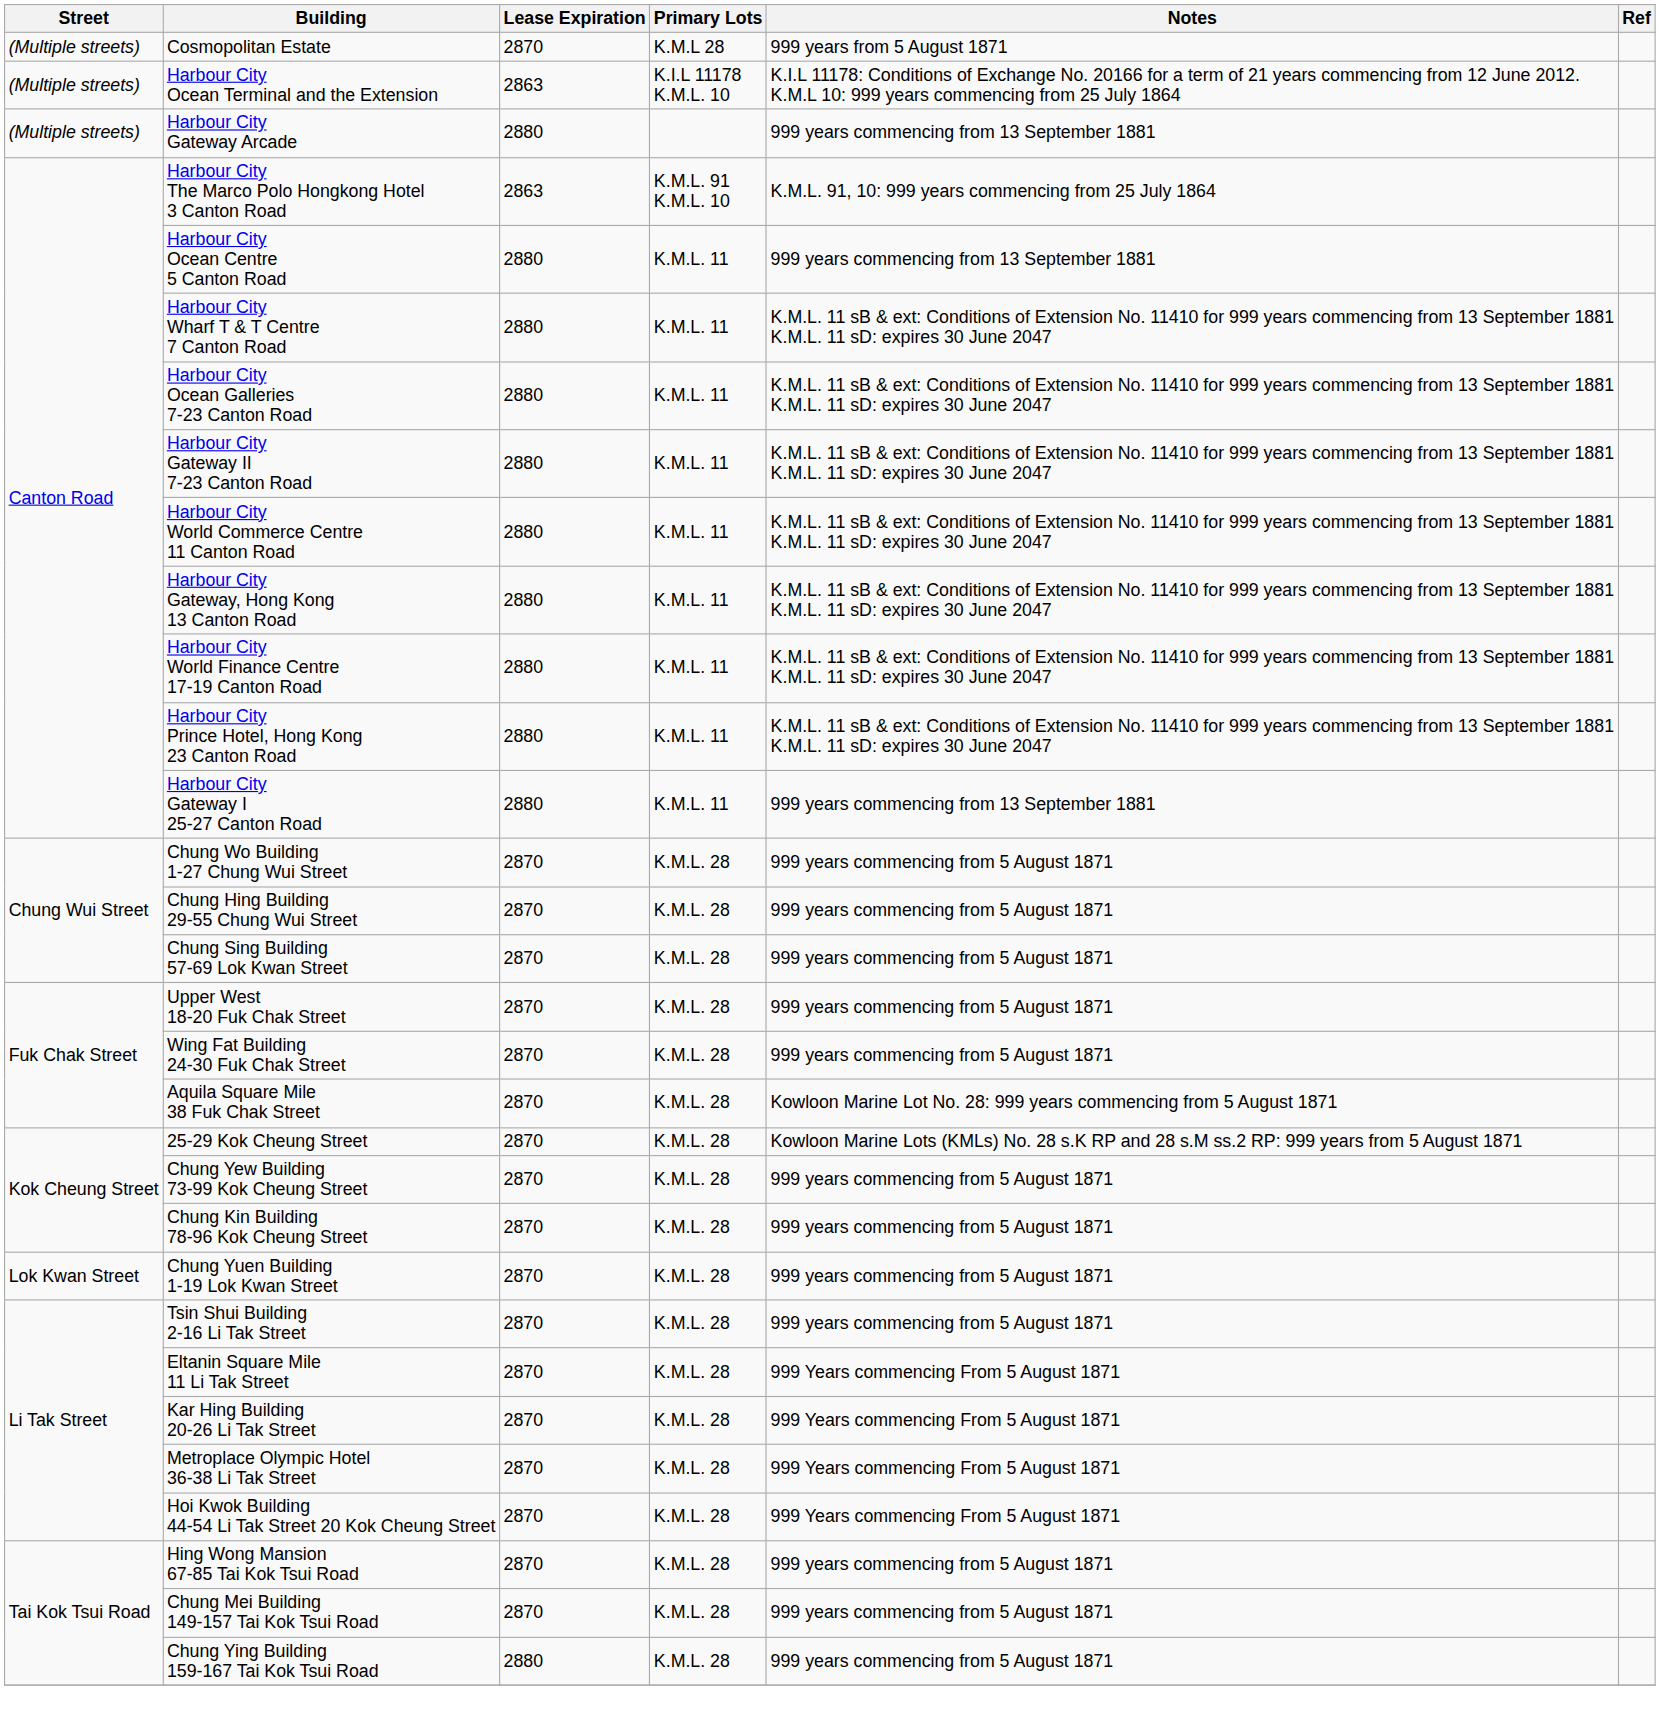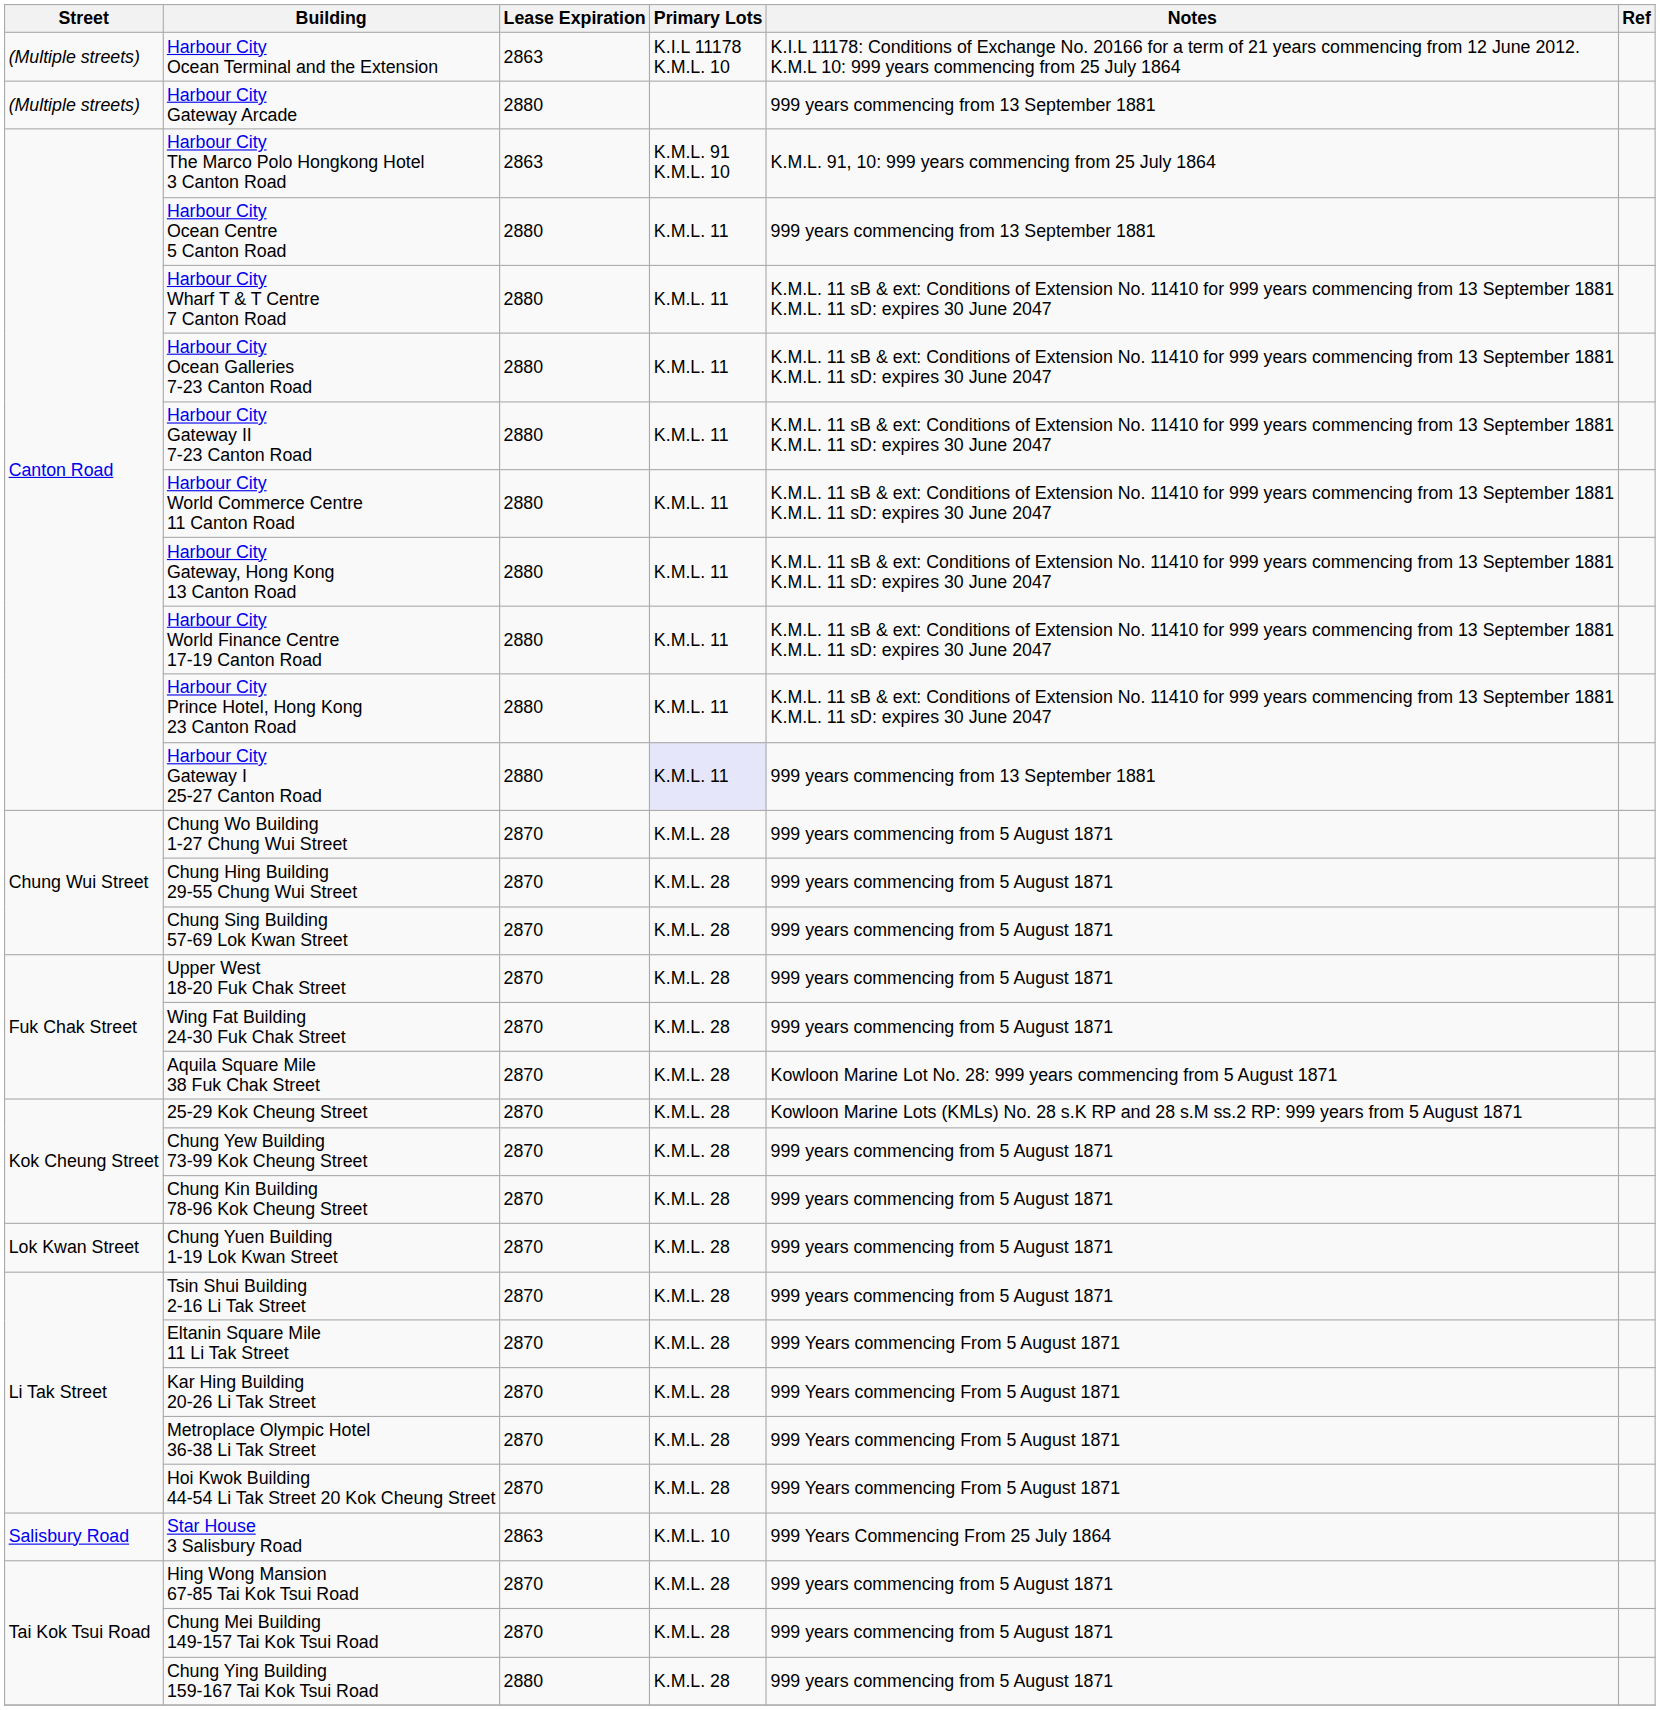- row: (249, 46)
(691, 804) no background -> (691, 776) lavender background
+ row: (235, 1536)
